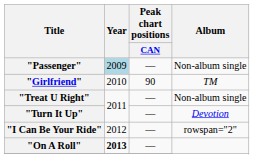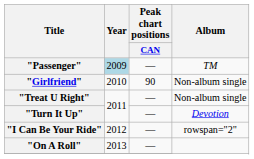(210, 66) Non-album single -> (210, 66) TM
(210, 82) TM -> (210, 82) Non-album single
(117, 146) bold -> (117, 146) normal
